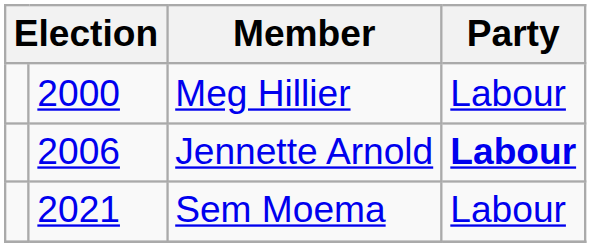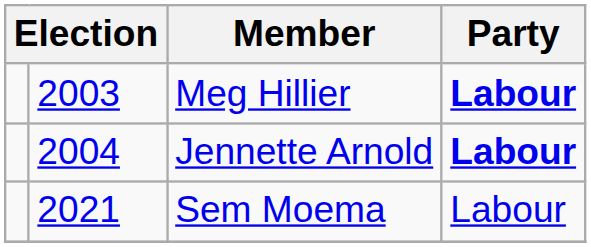(79, 92) 2000 -> (79, 92) 2003
(508, 92) normal -> (513, 92) bold
(79, 151) 2006 -> (79, 151) 2004
